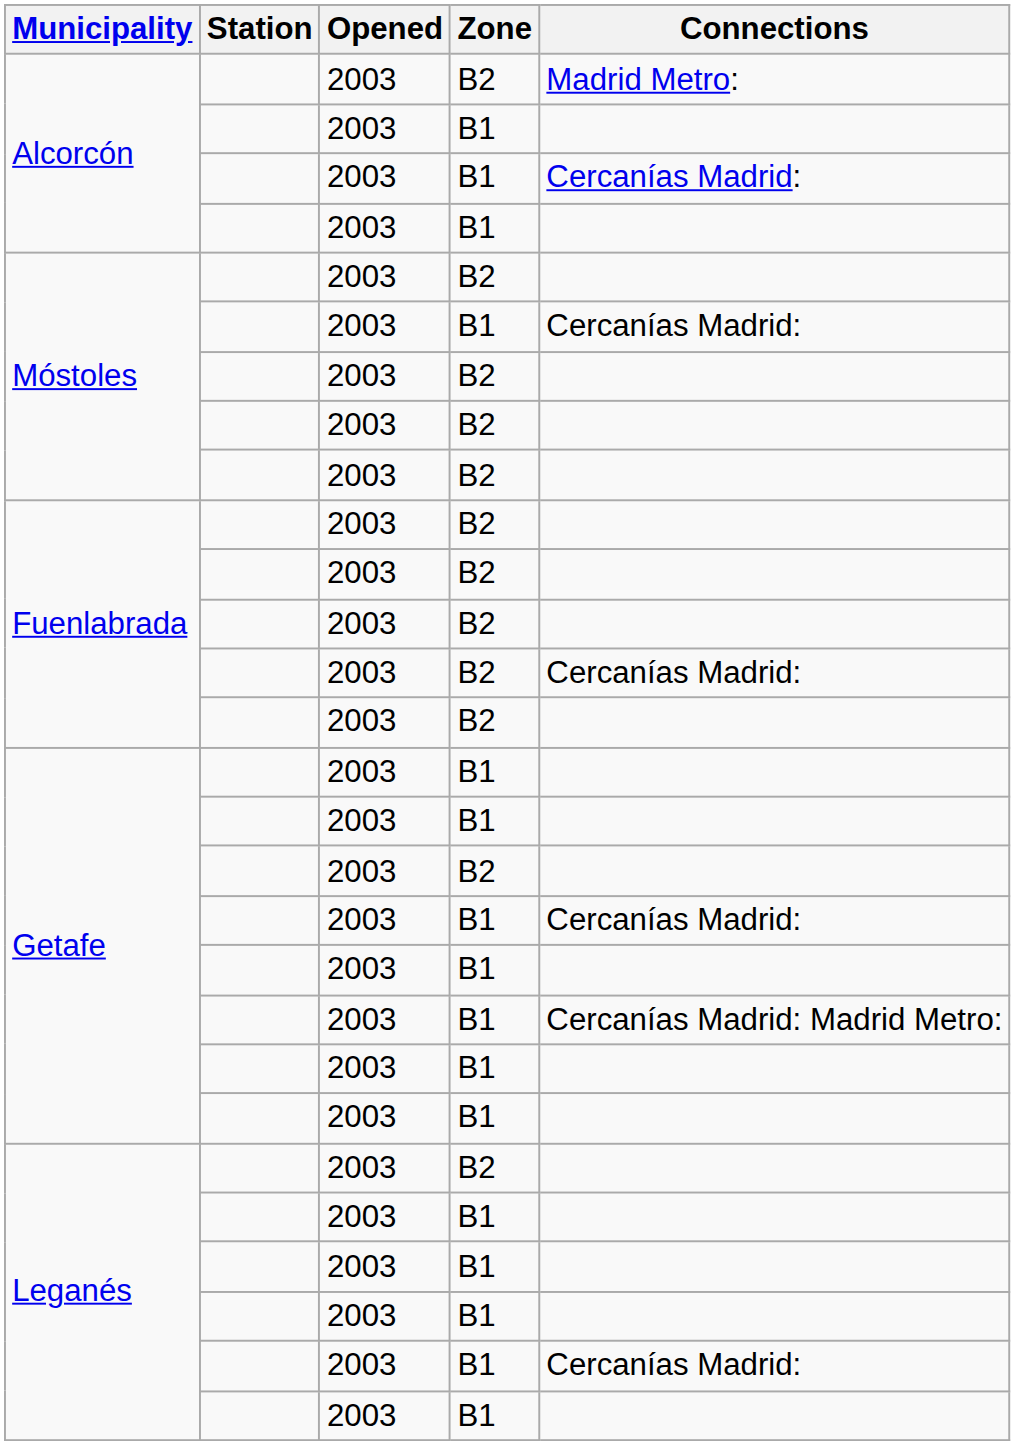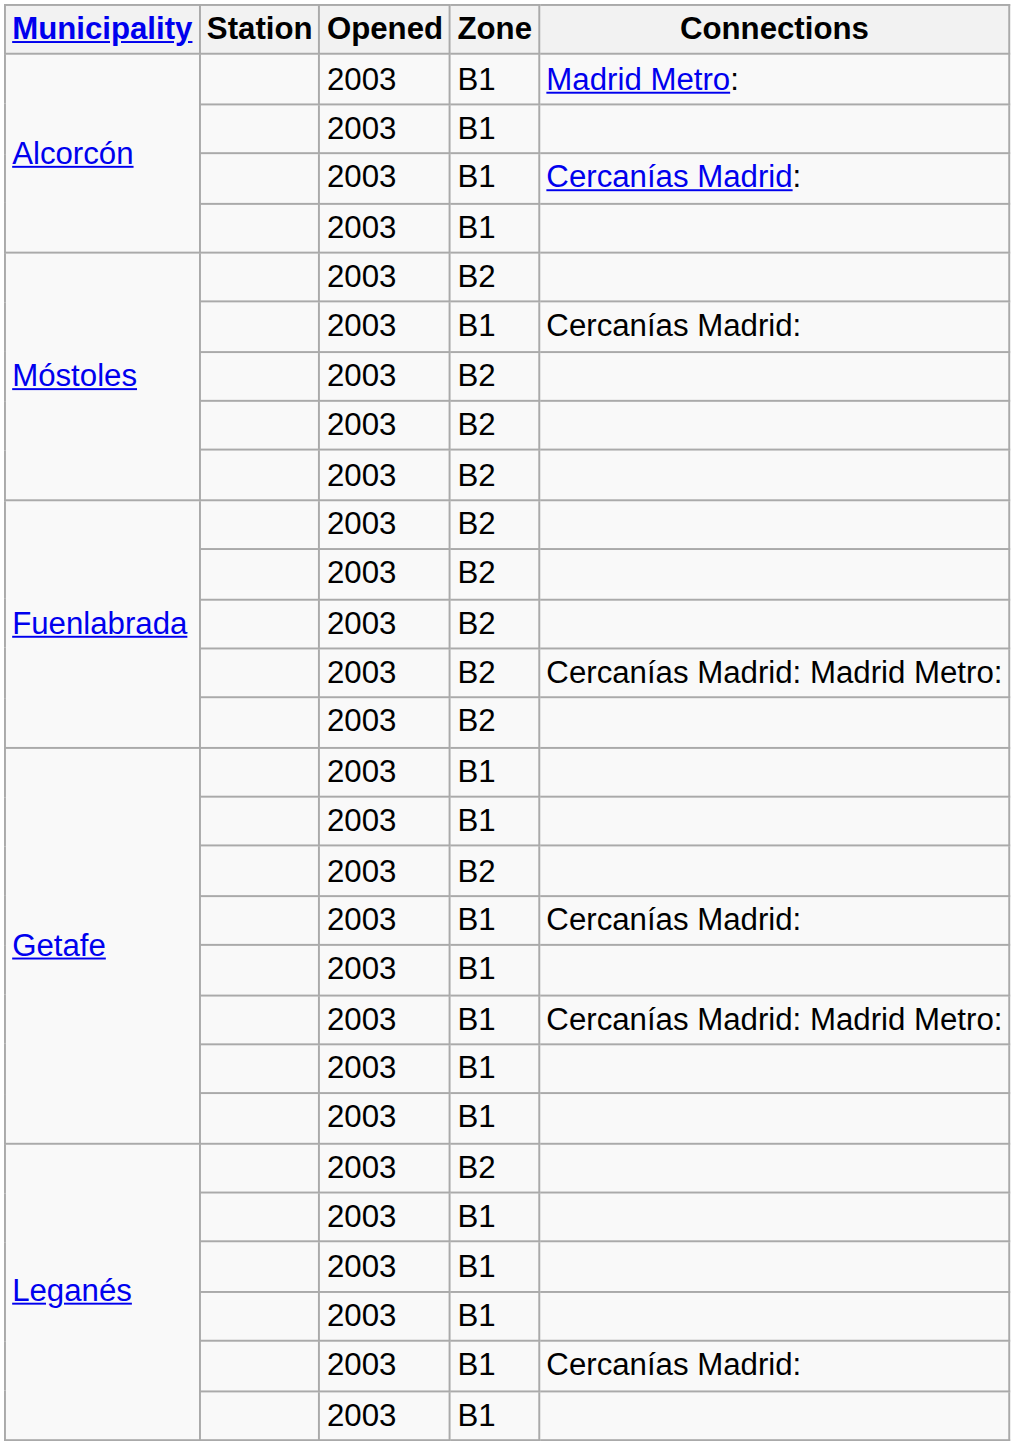(477, 78) B2 -> (477, 78) B1
(674, 672) Cercanías Madrid: -> (774, 672) Cercanías Madrid: Madrid Metro:
